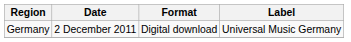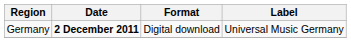(95, 29) normal -> (96, 29) bold
